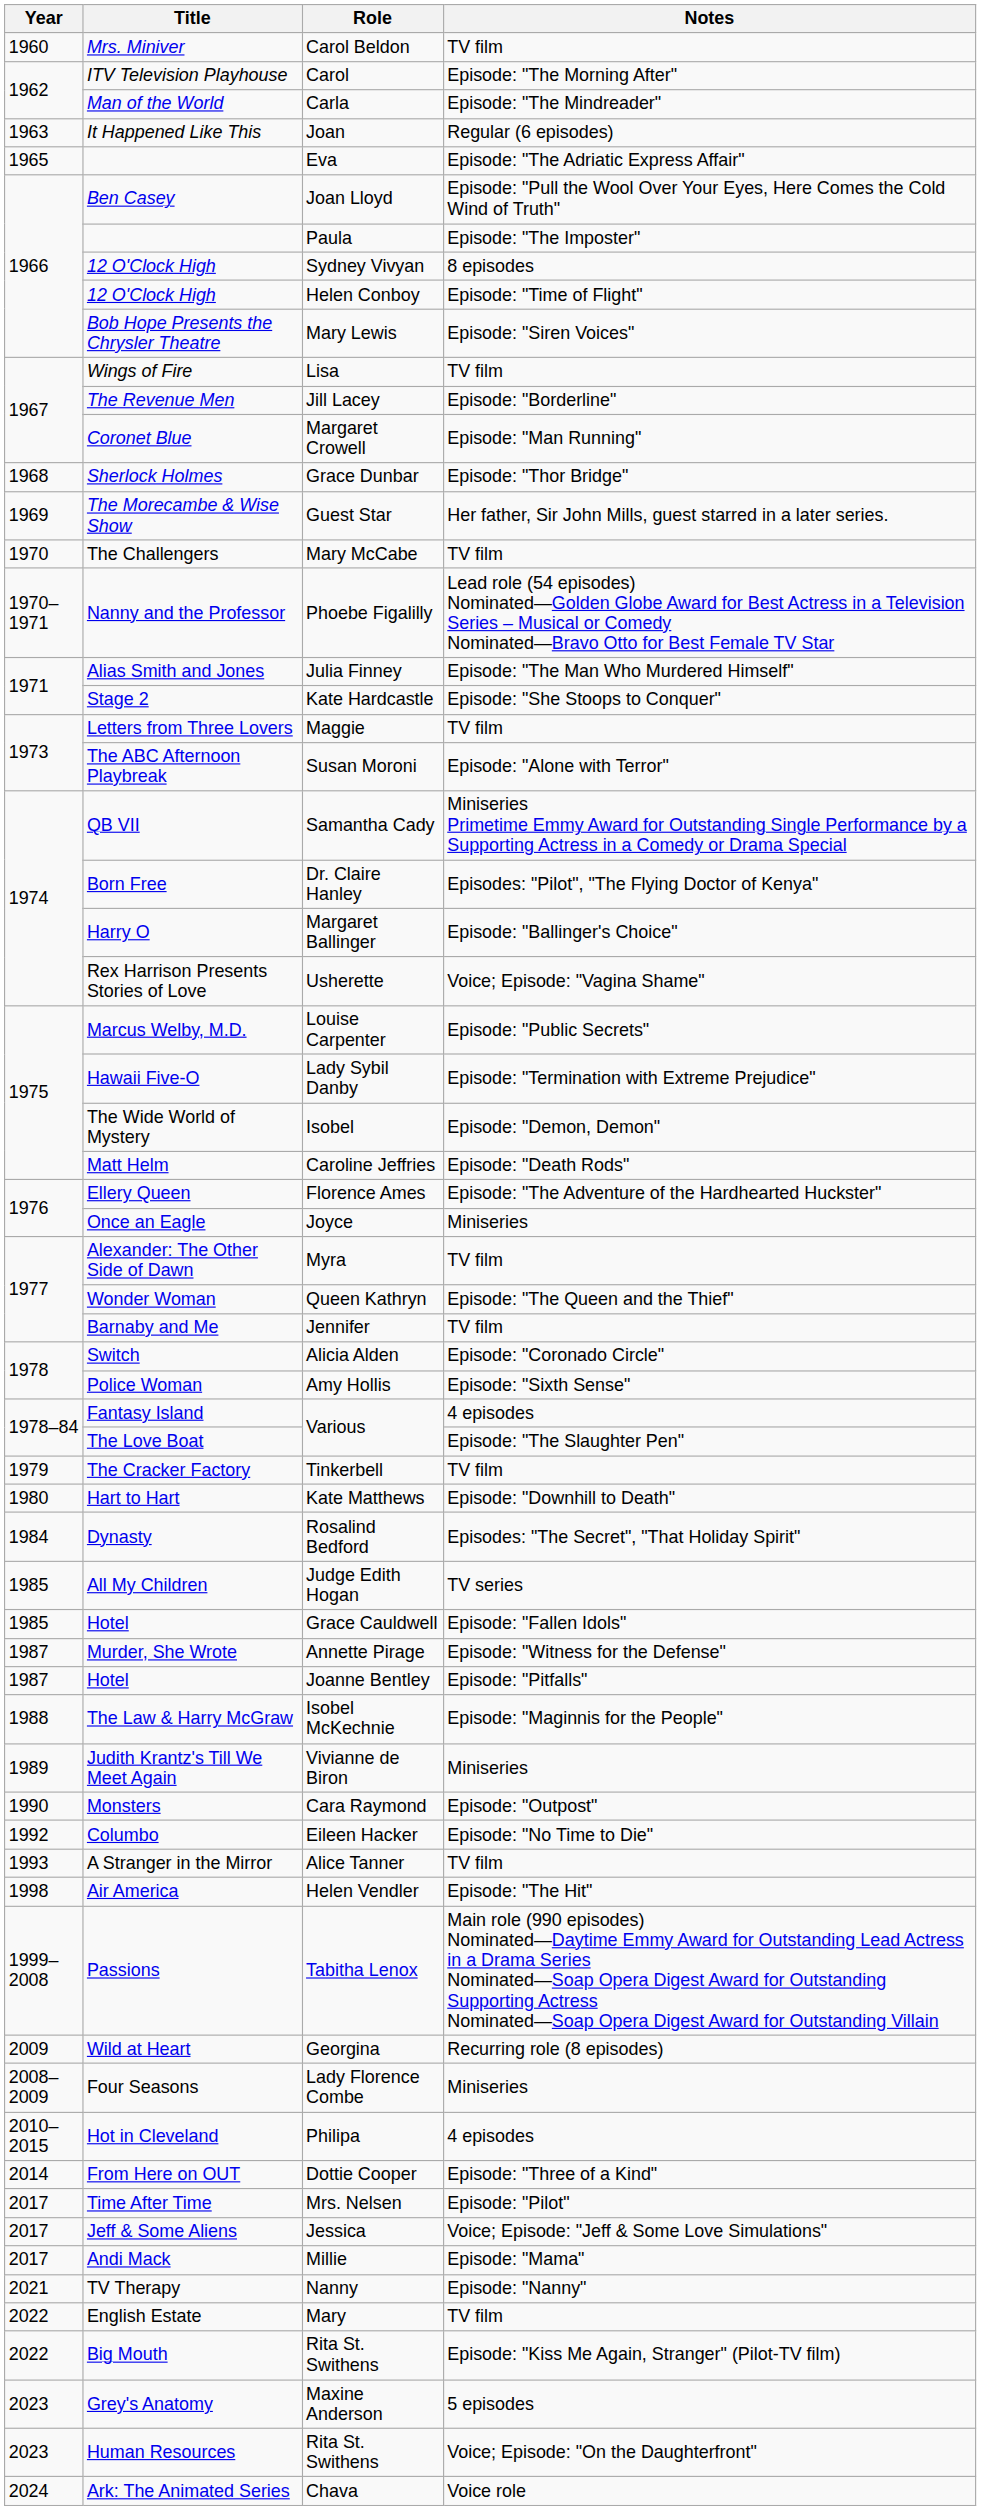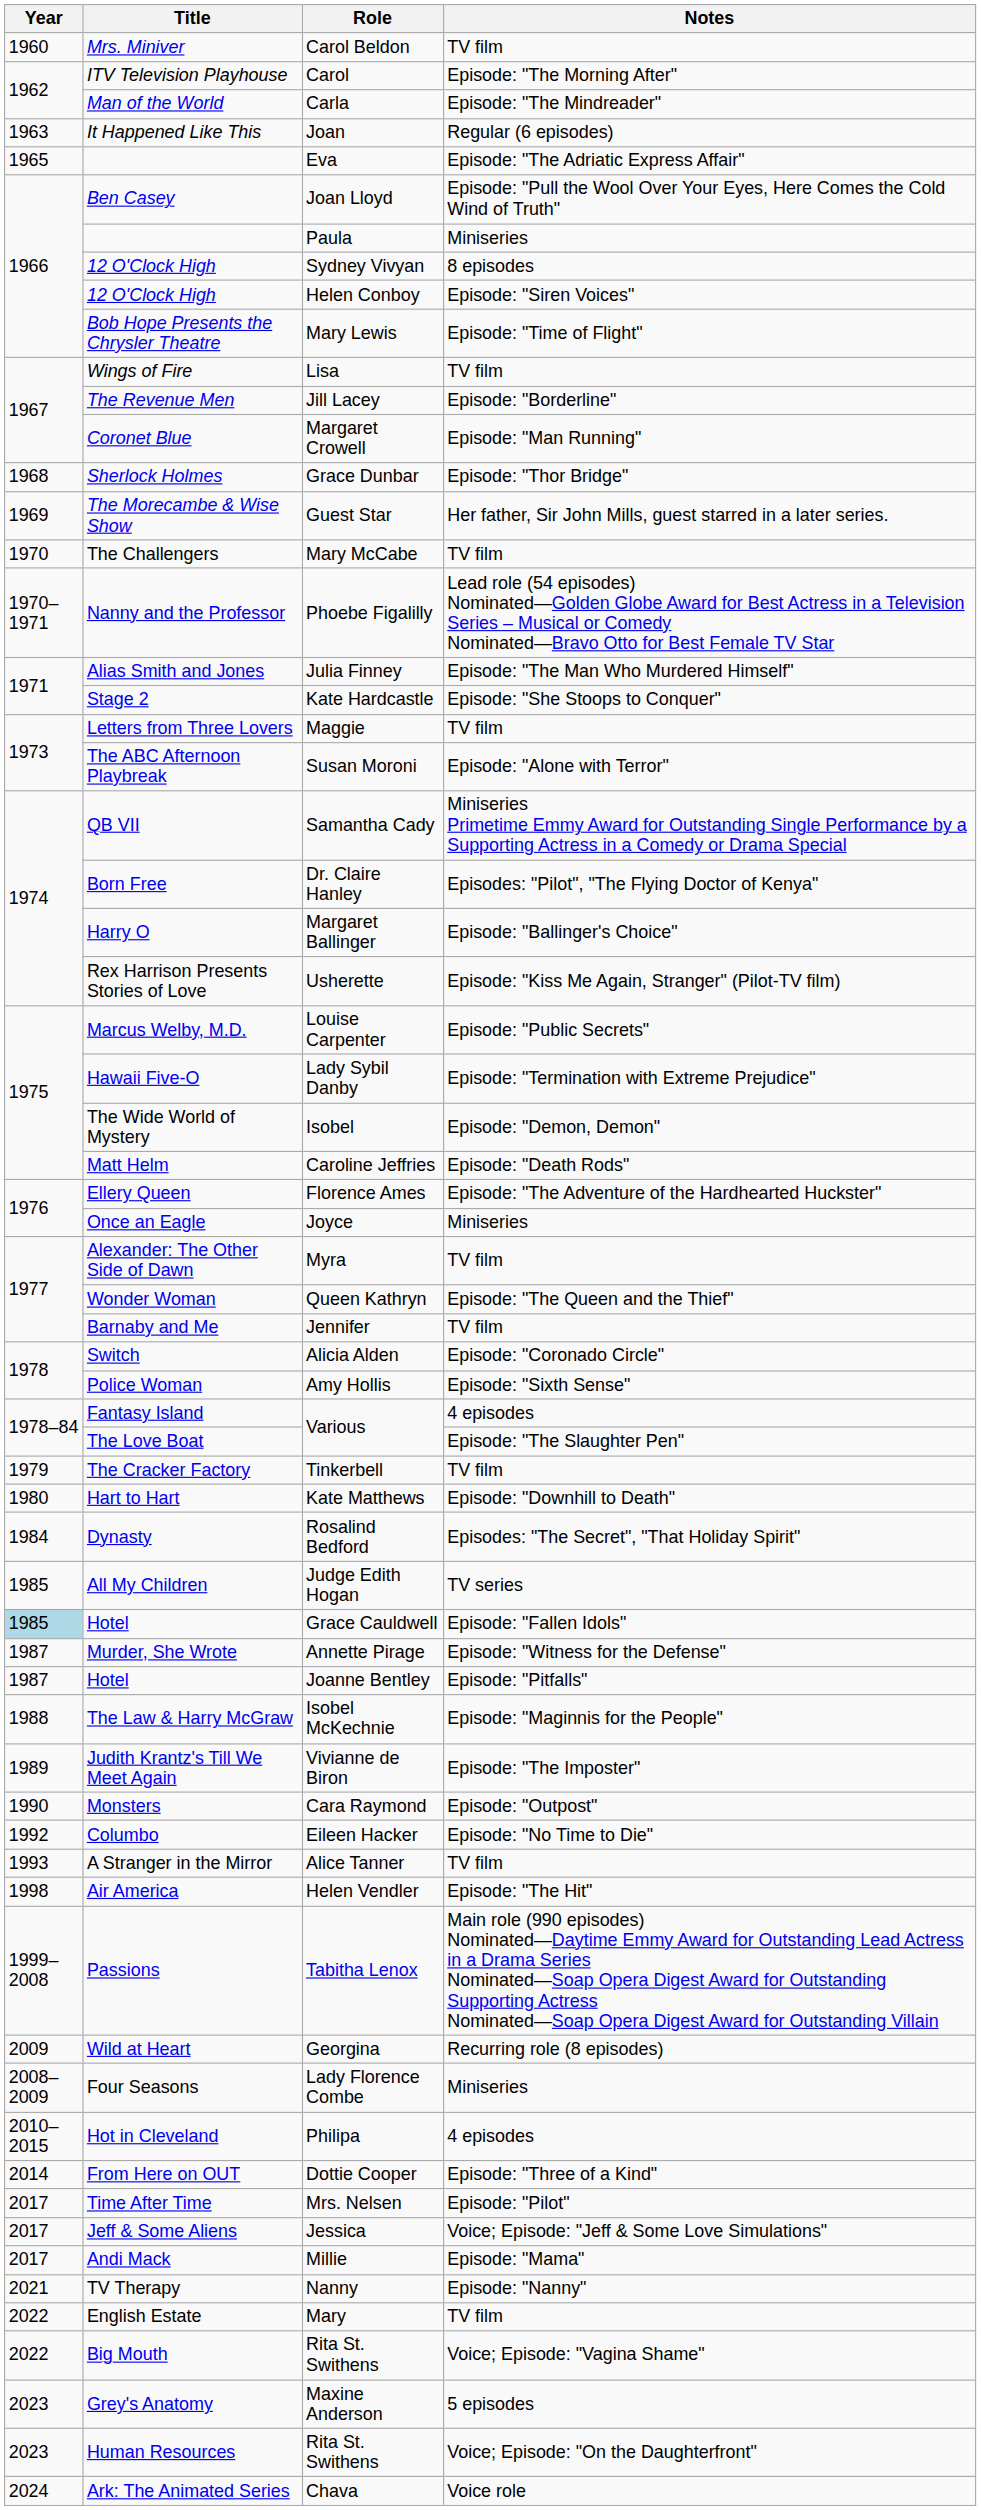(544, 237) Episode: "The Imposter" -> (488, 237) Miniseries
(545, 294) Episode: "Time of Flight" -> (541, 294) Episode: "Siren Voices"
(541, 333) Episode: "Siren Voices" -> (545, 333) Episode: "Time of Flight"
(576, 981) Voice; Episode: "Vagina Shame" -> (644, 981) Episode: "Kiss Me Again, Stranger" (Pilot-TV film)
(29, 1623) no background -> (29, 1623) lightblue background
(488, 1767) Miniseries -> (544, 1767) Episode: "The Imposter"
(644, 2355) Episode: "Kiss Me Again, Stranger" (Pilot-TV film) -> (576, 2355) Voice; Episode: "Vagina Shame"
